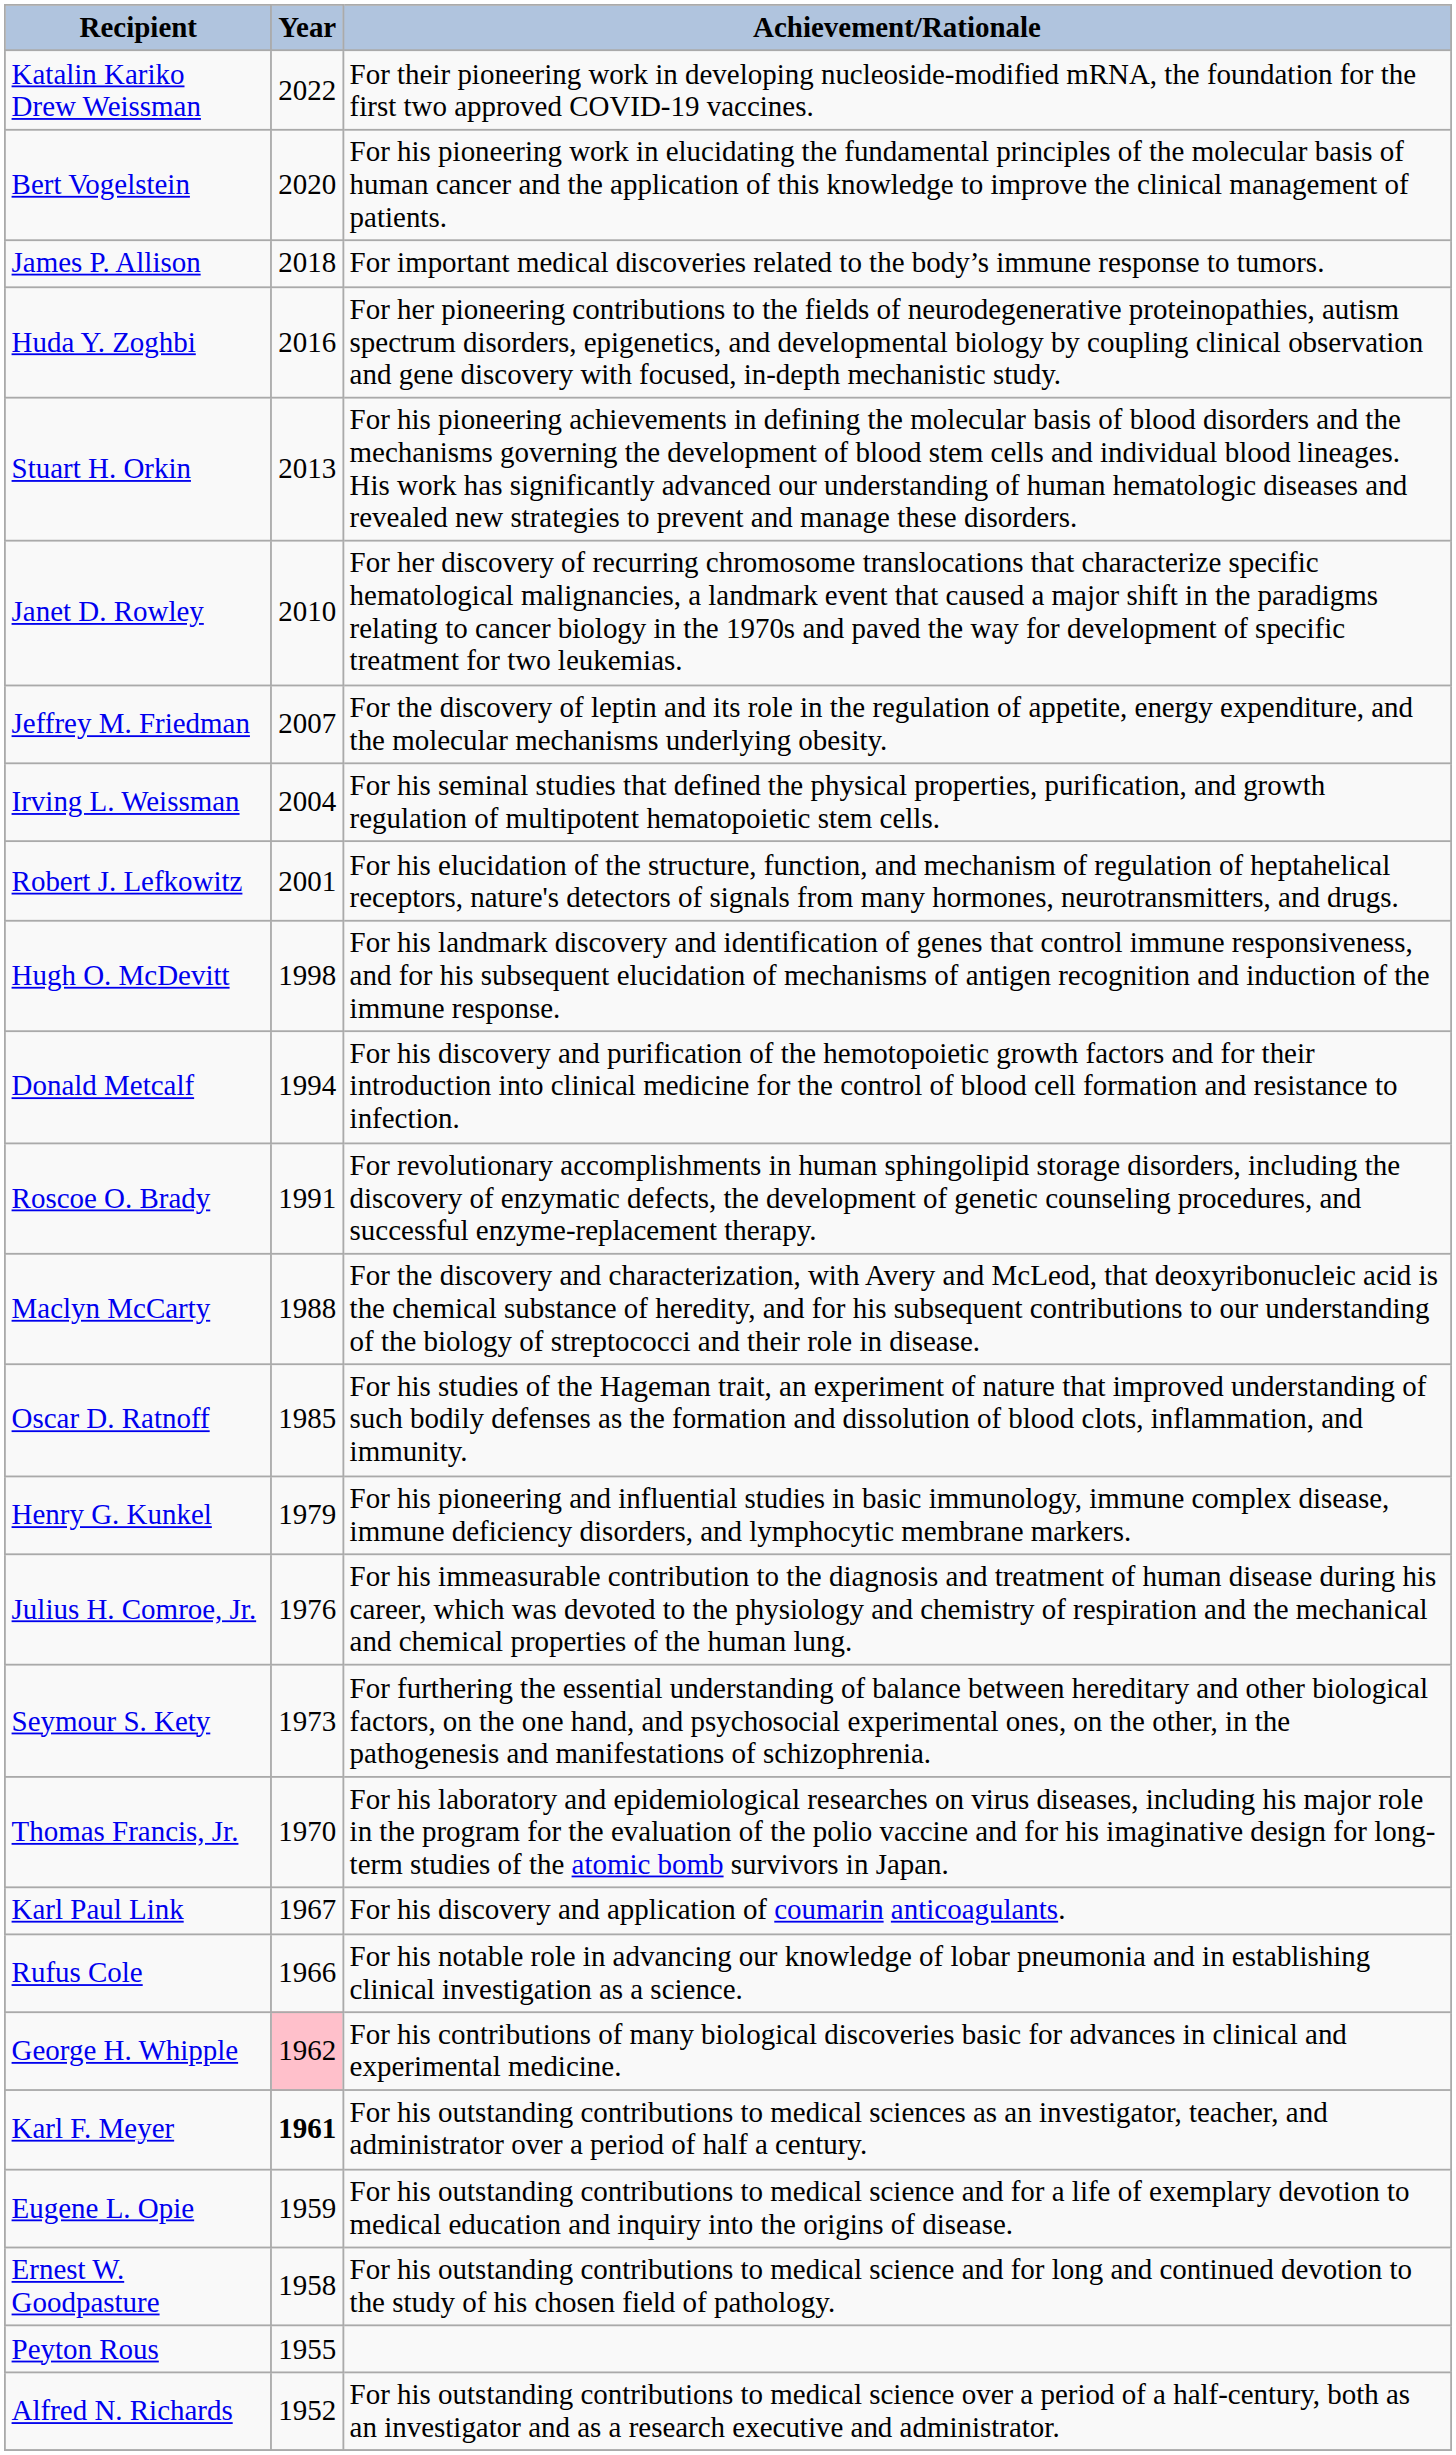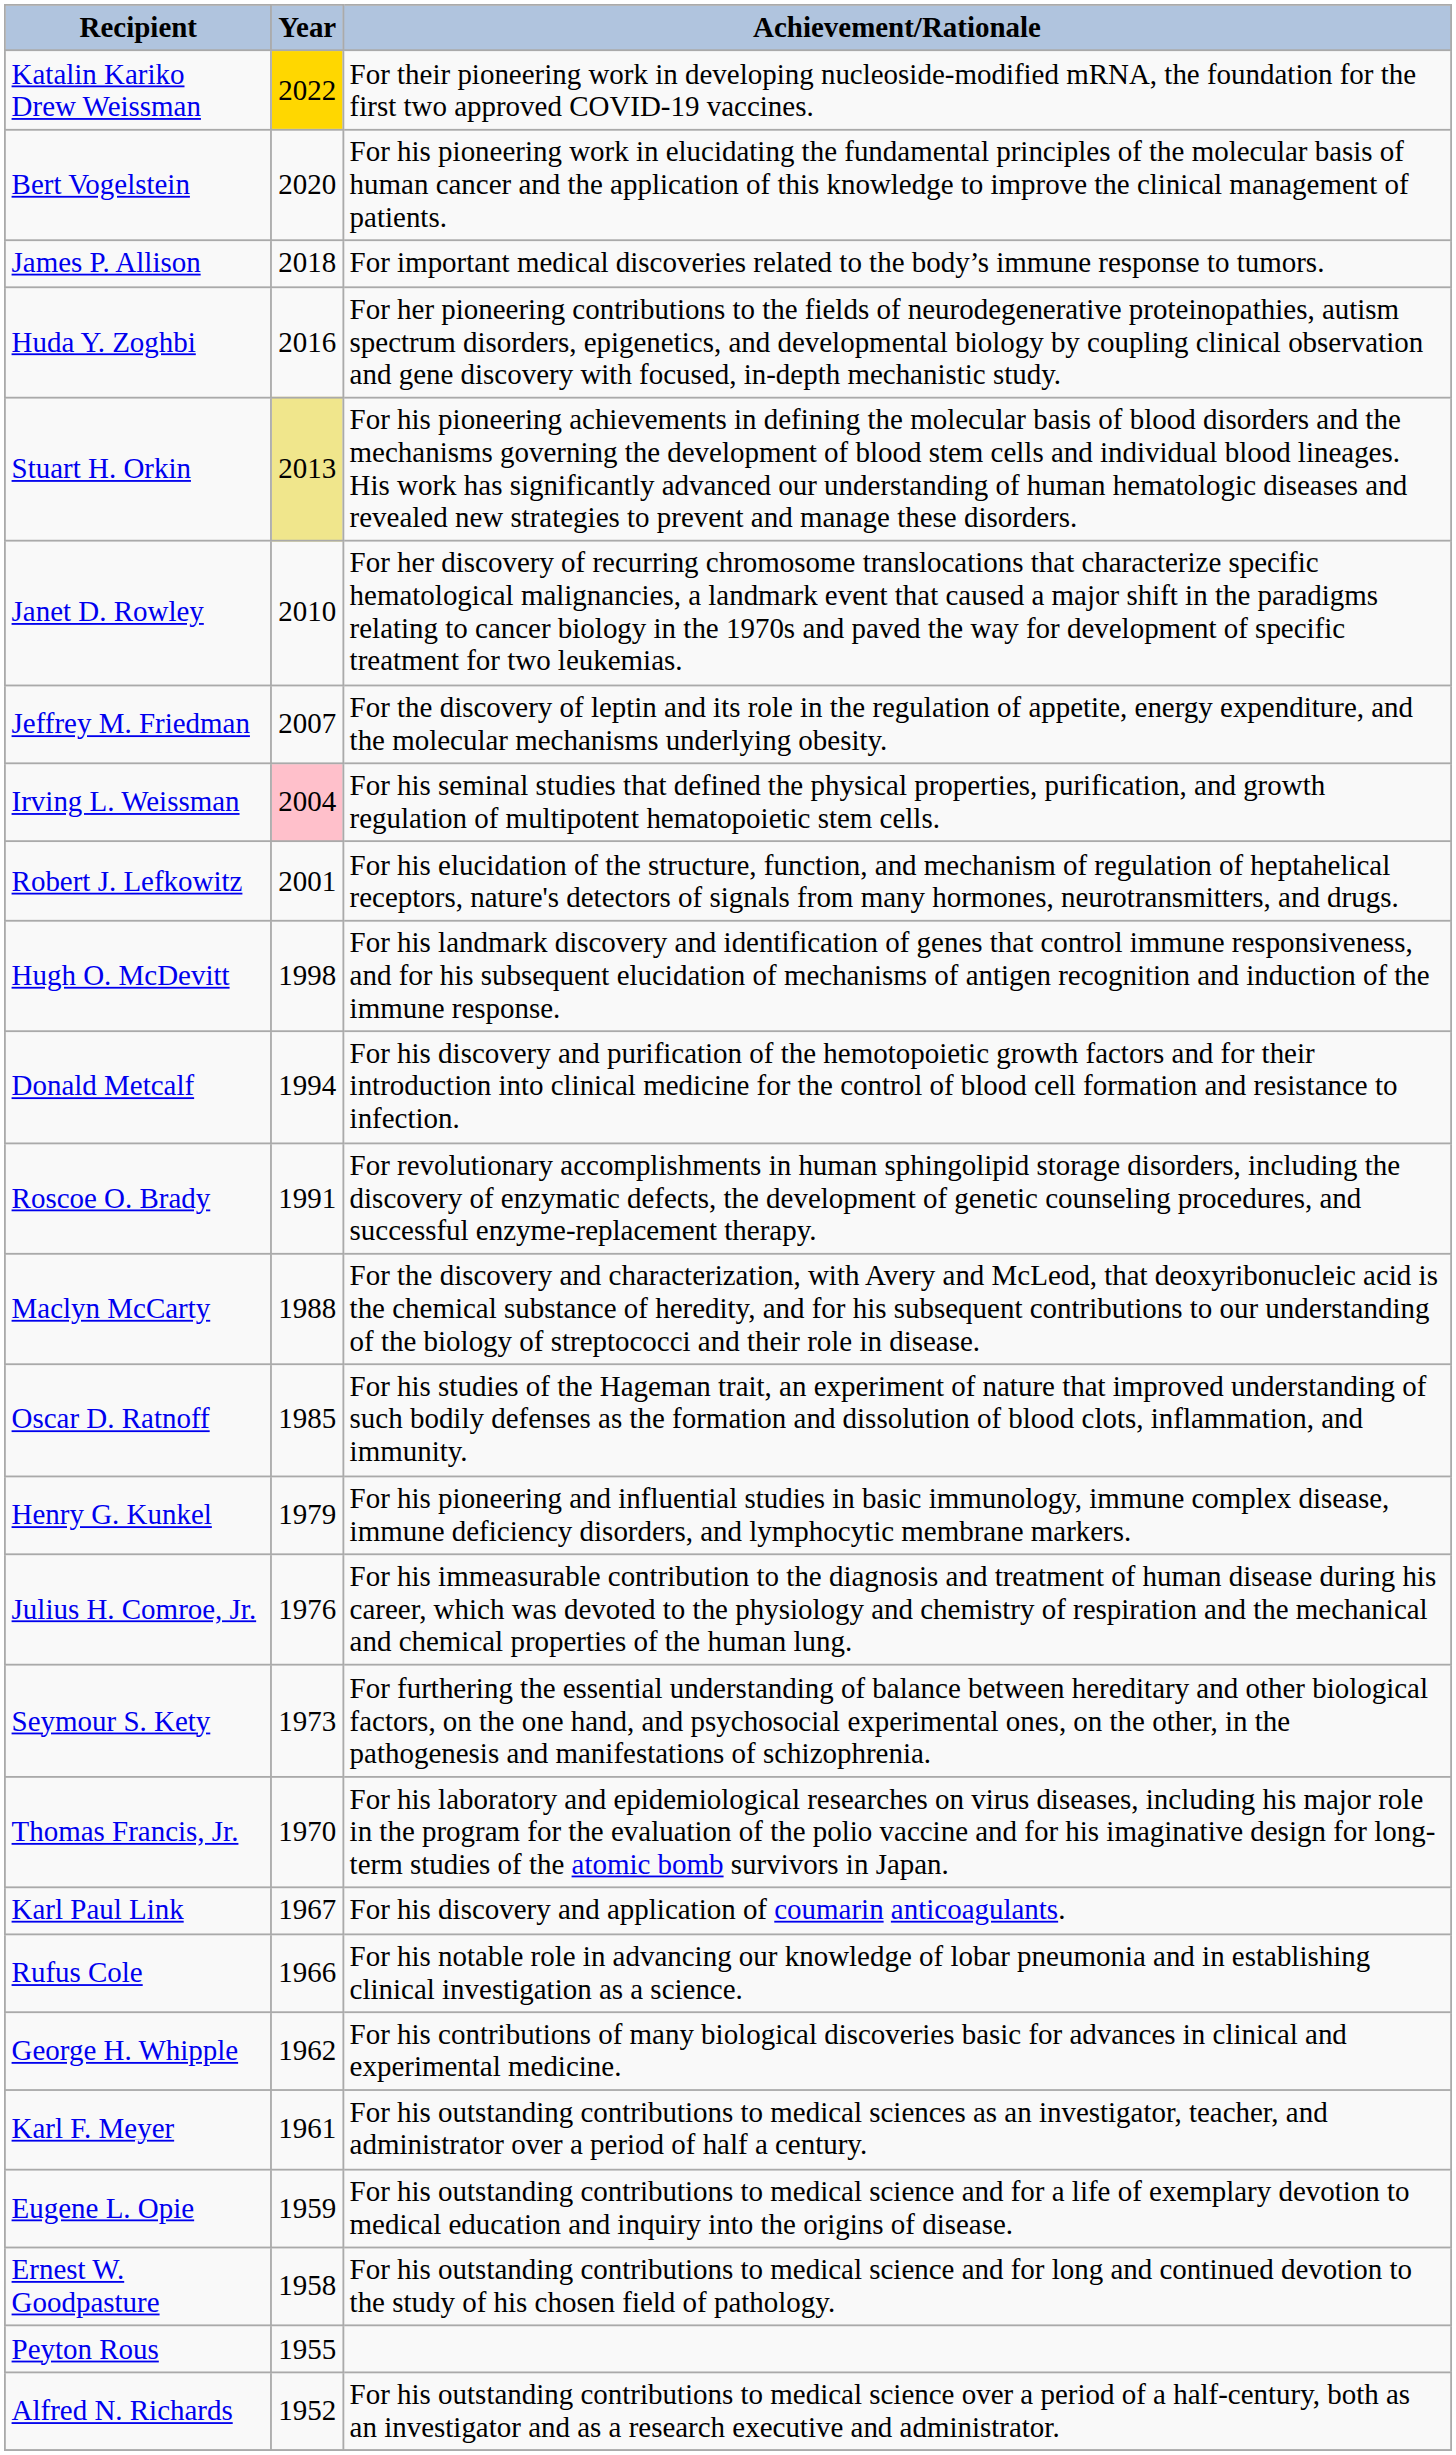(307, 89) no background -> (307, 89) gold background
(307, 468) no background -> (307, 468) khaki background
(307, 802) no background -> (307, 802) pink background
(307, 2050) pink background -> (307, 2050) no background
(307, 2129) bold -> (307, 2129) normal
